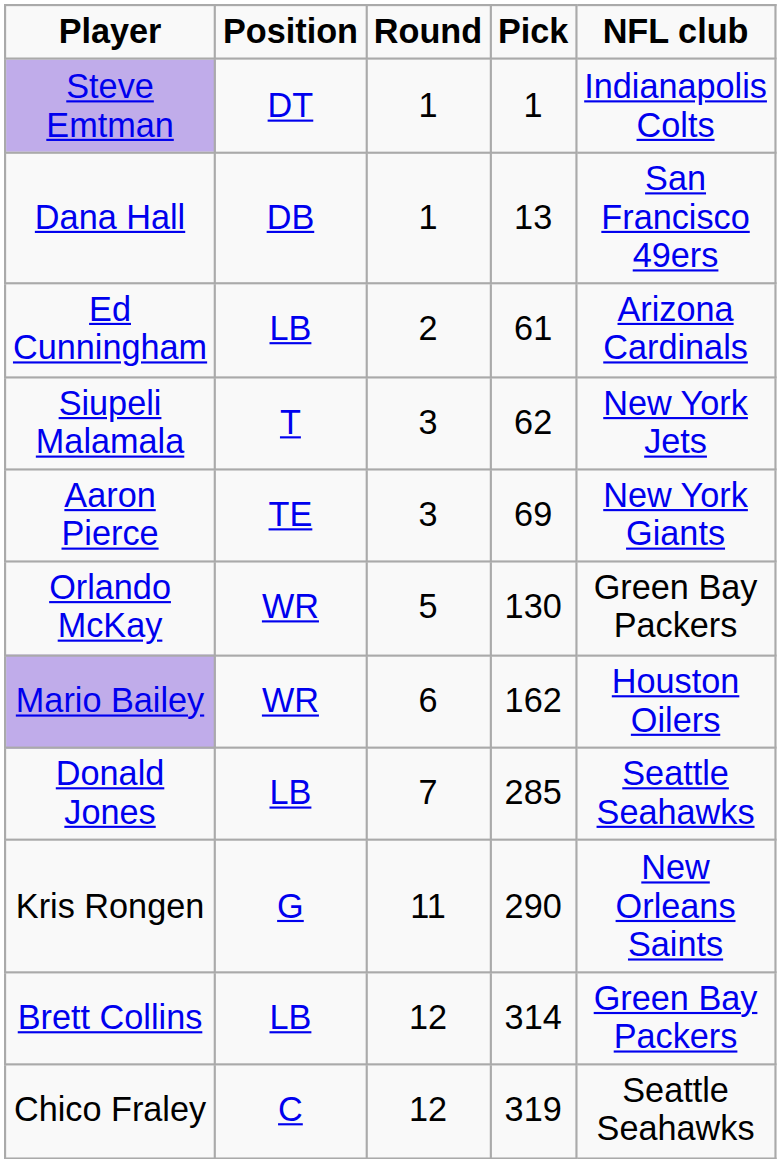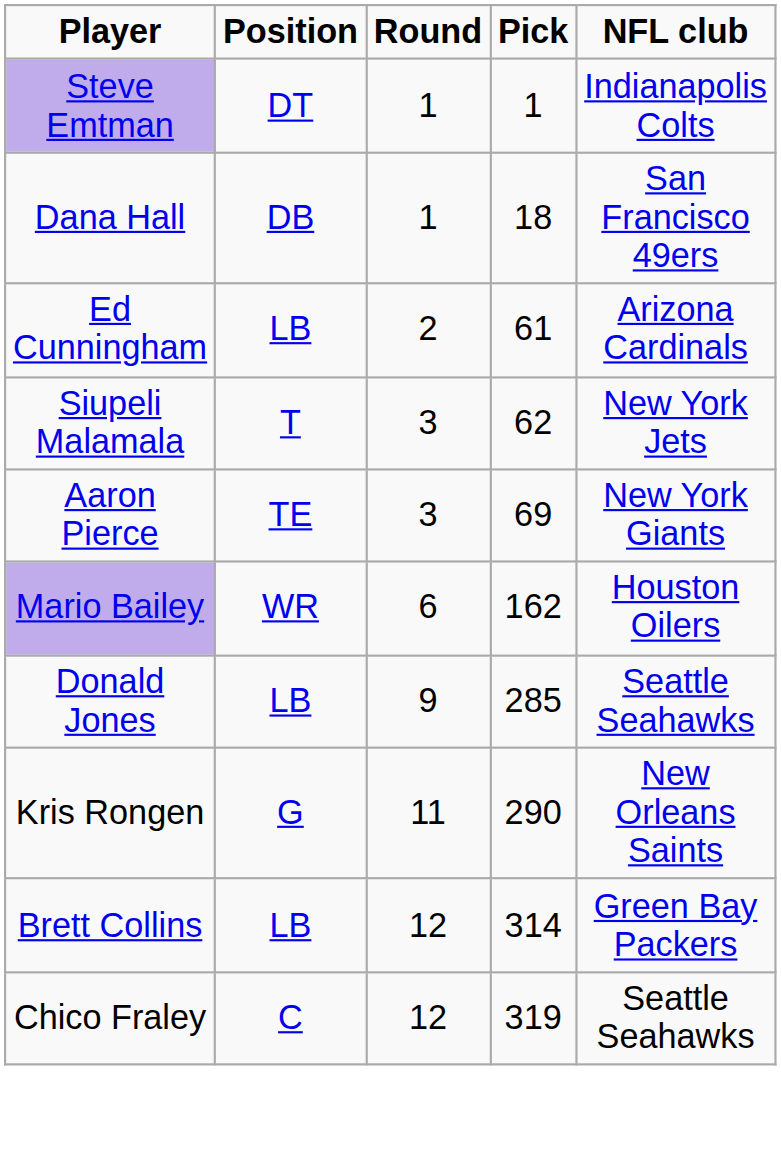(533, 217) 13 -> (533, 217) 18
- row: (110, 607)
(428, 793) 7 -> (428, 700) 9
